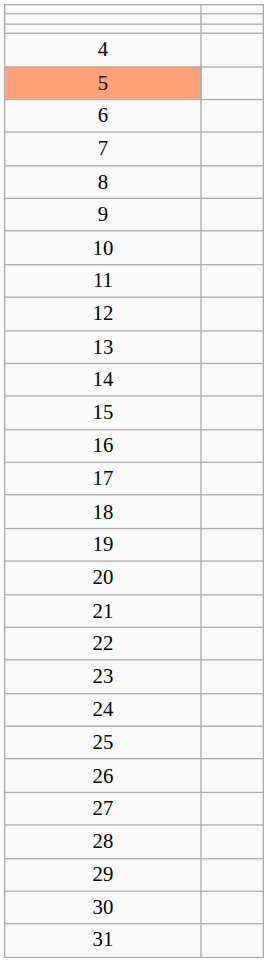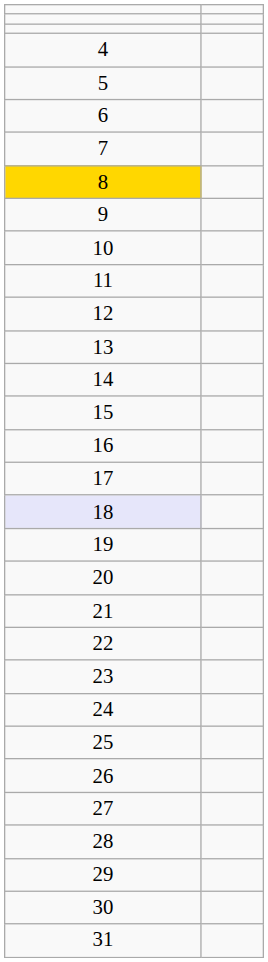(103, 82) lightsalmon background -> (103, 82) no background
(103, 181) no background -> (103, 181) gold background
(103, 511) no background -> (103, 511) lavender background
